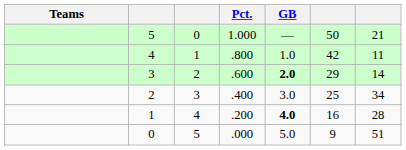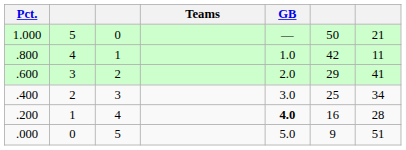columns swapped: (67, 14) <-> (242, 14)
(287, 74) bold -> (287, 74) normal
(378, 74) 14 -> (378, 74) 41
